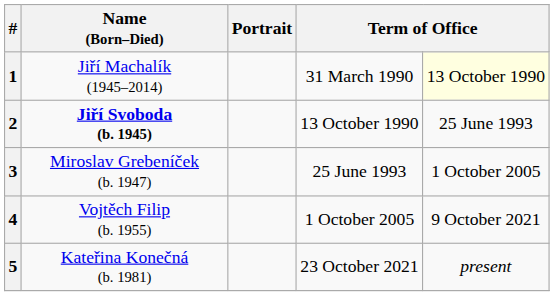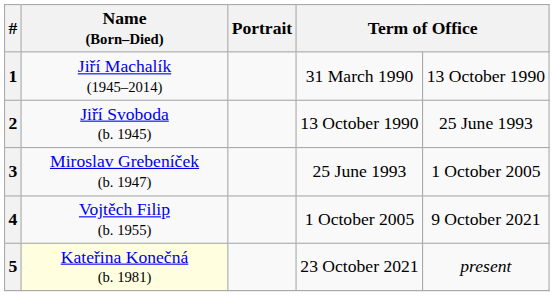(486, 76) lightyellow background -> (486, 76) no background
(125, 123) bold -> (125, 123) normal
(125, 266) no background -> (125, 266) lightyellow background
